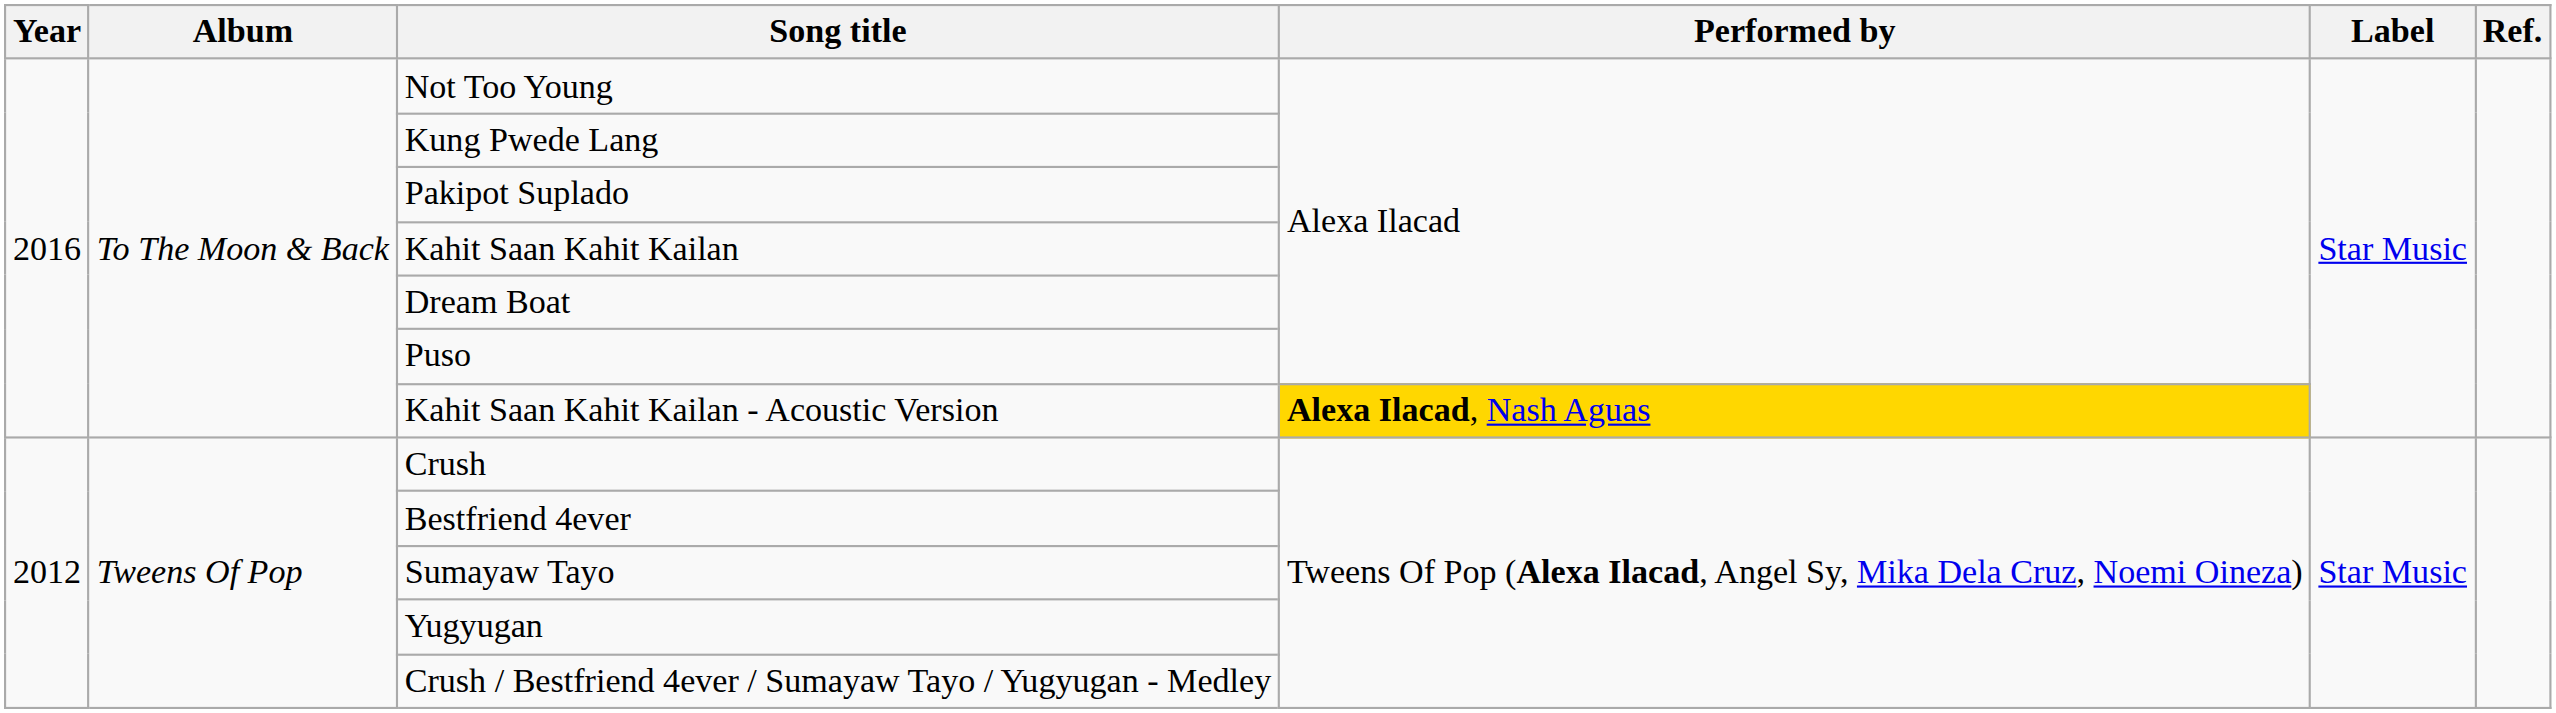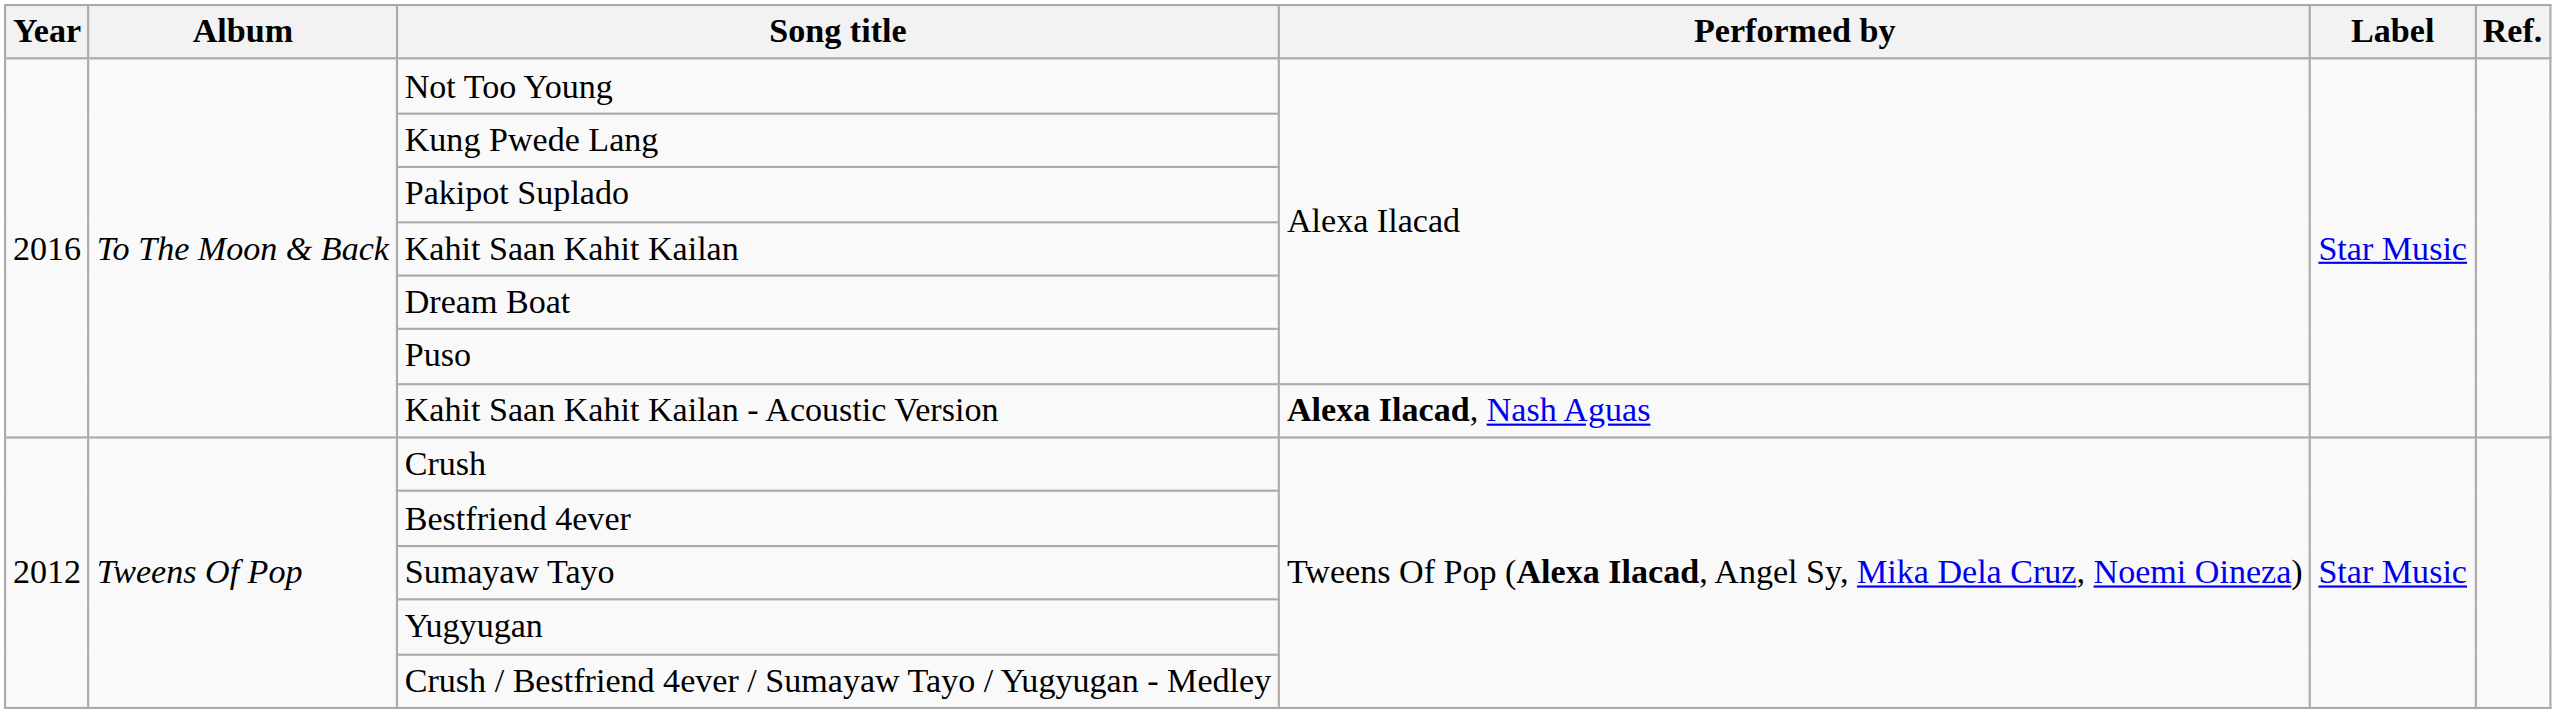(1469, 409) gold background -> (1469, 409) no background
